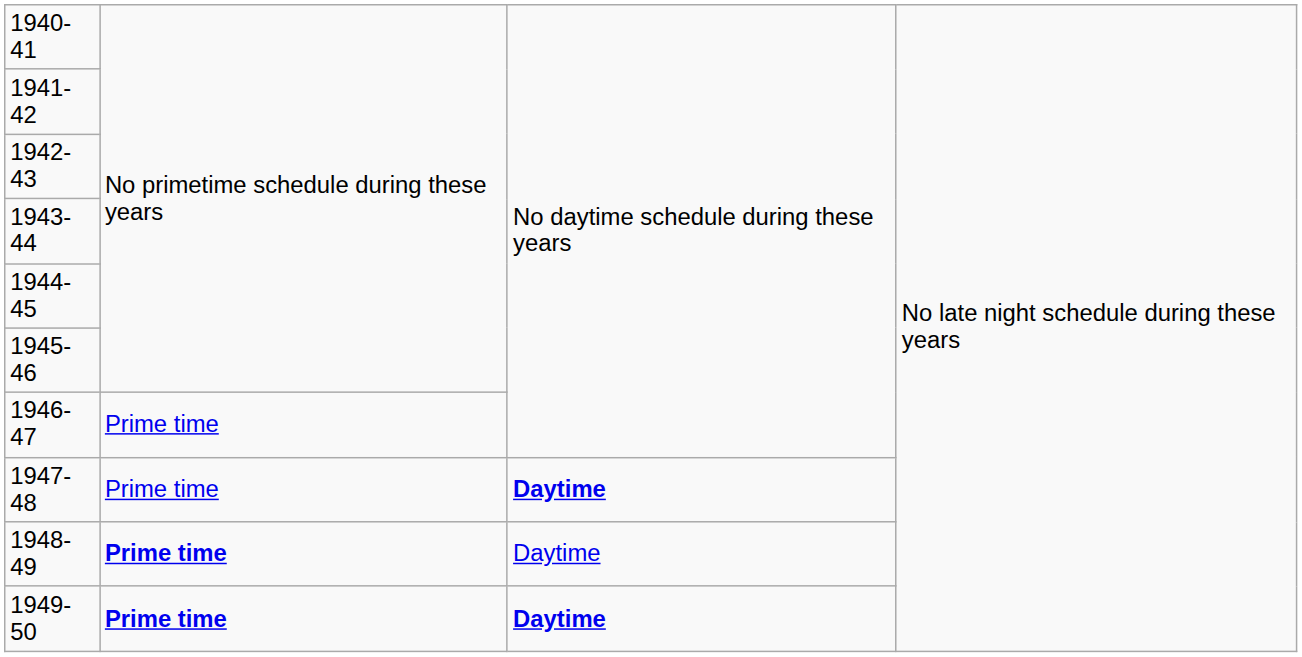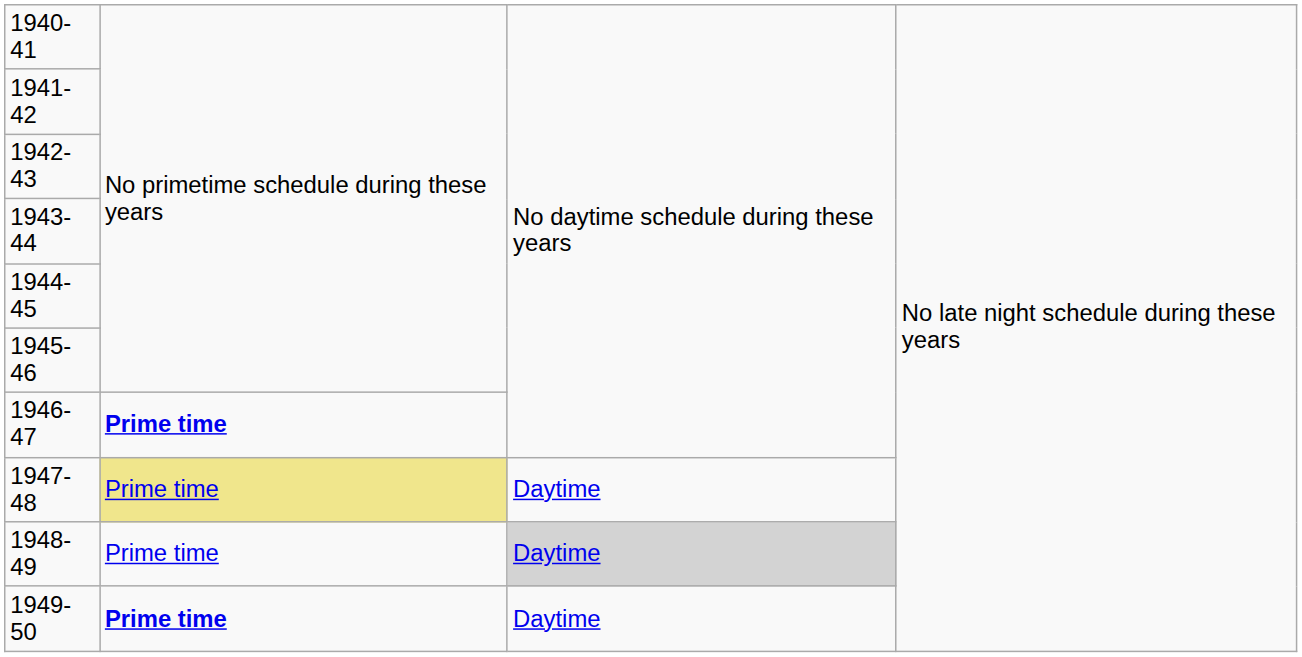(162, 424) normal -> (166, 424) bold
(162, 489) no background -> (162, 489) khaki background
(559, 489) bold -> (557, 489) normal
(166, 553) bold -> (162, 553) normal
(557, 553) no background -> (557, 553) lightgrey background
(559, 618) bold -> (557, 618) normal
